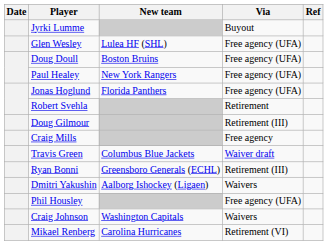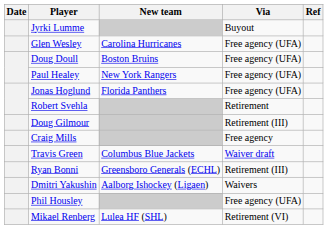(134, 43) Lulea HF (SHL) -> (141, 43) Carolina Hurricanes
- row: (60, 216)
(141, 232) Carolina Hurricanes -> (134, 216) Lulea HF (SHL)
